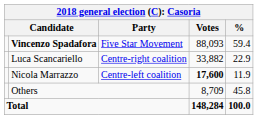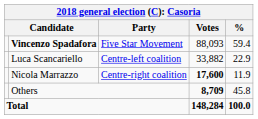(144, 59) Centre-right coalition -> (141, 59) Centre-left coalition
(141, 75) Centre-left coalition -> (144, 75) Centre-right coalition
(212, 91) normal -> (212, 91) bold
